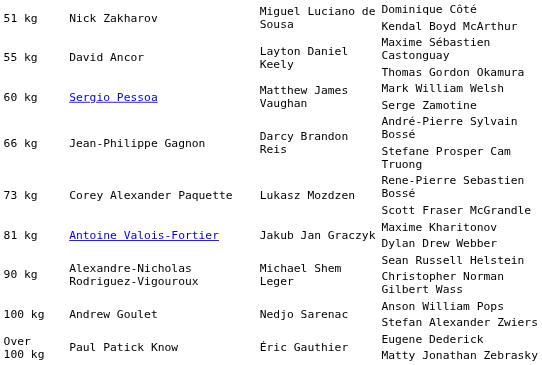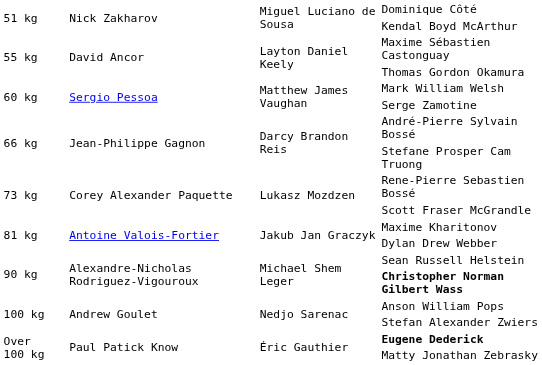(443, 283) normal -> (443, 283) bold
(432, 339) normal -> (432, 339) bold
